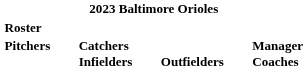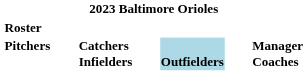(192, 61) no background -> (192, 61) lightblue background
